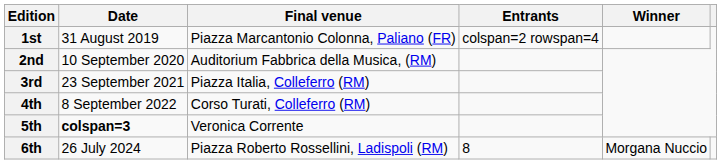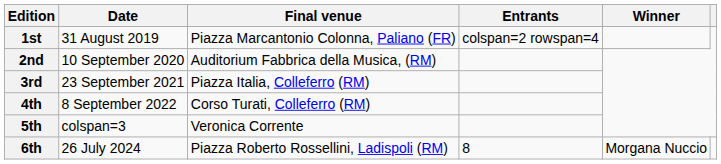(96, 126) bold -> (94, 126) normal
